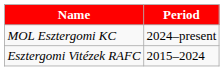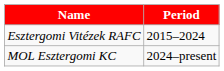rows swapped: (74, 55) <-> (62, 35)
